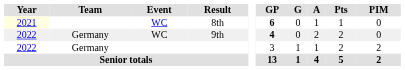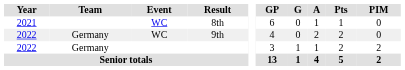(27, 22) lightyellow background -> (27, 22) no background
(272, 22) bold -> (272, 22) normal
(272, 35) bold -> (272, 35) normal
